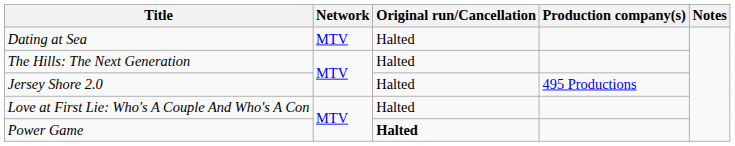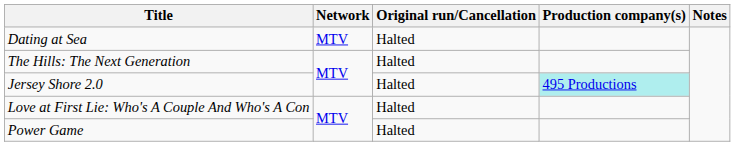(590, 84) no background -> (590, 84) paleturquoise background
(397, 130) bold -> (395, 130) normal
